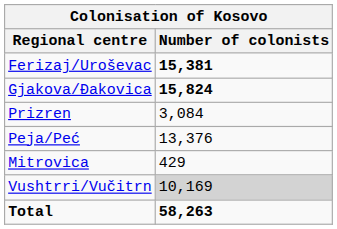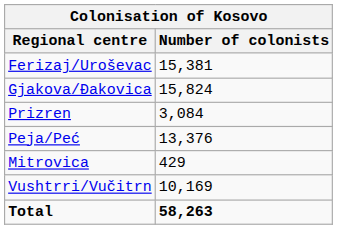(186, 65) bold -> (186, 65) normal
(186, 90) bold -> (186, 90) normal
(186, 187) lightgrey background -> (186, 187) no background
